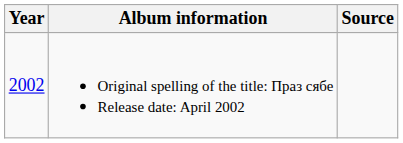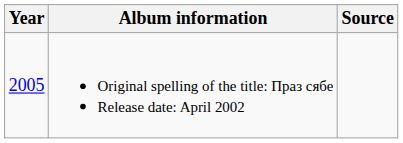(27, 85) 2002 -> (27, 85) 2005
